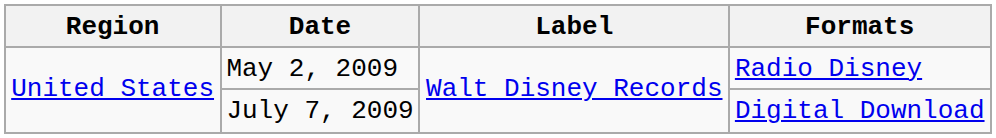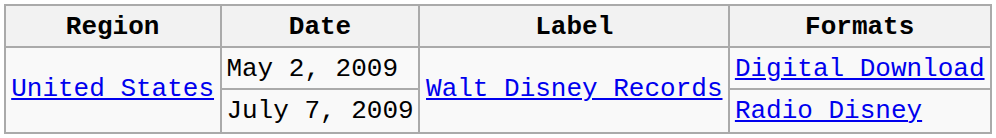(828, 69) Radio Disney -> (860, 69) Digital Download
(860, 111) Digital Download -> (828, 111) Radio Disney
